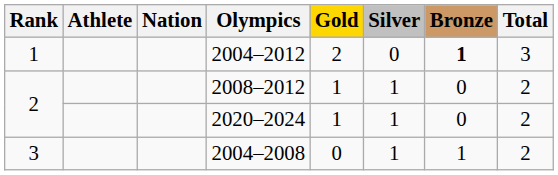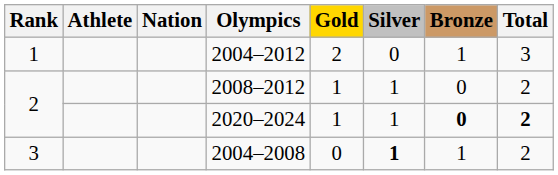(461, 53) bold -> (461, 53) normal
(461, 119) normal -> (461, 119) bold
(525, 119) normal -> (525, 119) bold
(394, 152) normal -> (394, 152) bold
